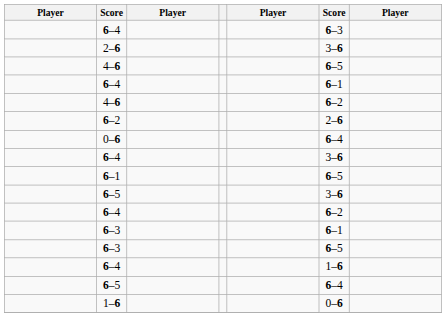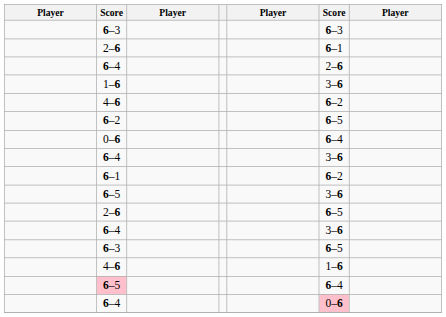(112, 29) 6–4 -> (112, 29) 6–3
(334, 47) 3–6 -> (334, 47) 6–1
(112, 66) 4–6 -> (112, 66) 6–4
(334, 66) 6–5 -> (334, 66) 2–6
(112, 84) 6–4 -> (112, 84) 1–6
(334, 84) 6–1 -> (334, 84) 3–6
(334, 121) 2–6 -> (334, 121) 6–5
(334, 175) 6–5 -> (334, 175) 6–2
(112, 212) 6–4 -> (112, 212) 2–6
(334, 212) 6–2 -> (334, 212) 6–5
(112, 230) 6–3 -> (112, 230) 6–4
(334, 230) 6–1 -> (334, 230) 3–6
(112, 267) 6–4 -> (112, 267) 4–6
(112, 285) no background -> (112, 285) pink background
(112, 303) 1–6 -> (112, 303) 6–4
(334, 303) no background -> (334, 303) pink background
